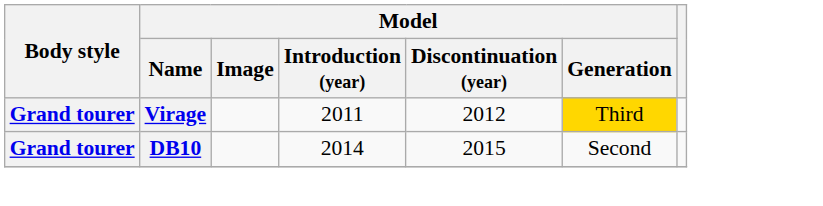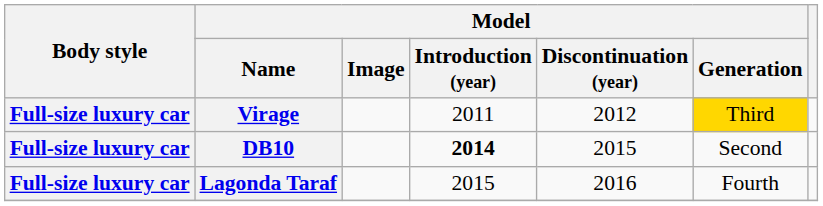(72, 114) Grand tourer -> (100, 114) Full-size luxury car
(72, 148) Grand tourer -> (100, 148) Full-size luxury car
(342, 148) normal -> (473, 148) bold
+ row: (268, 182)
